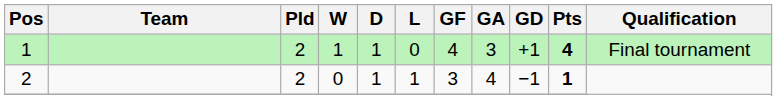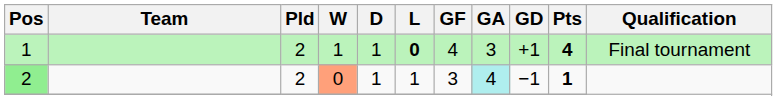(415, 49) normal -> (415, 49) bold
(26, 79) no background -> (26, 79) lightgreen background
(338, 79) no background -> (338, 79) lightsalmon background
(491, 79) no background -> (491, 79) paleturquoise background
